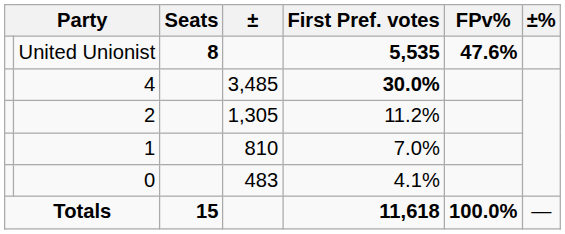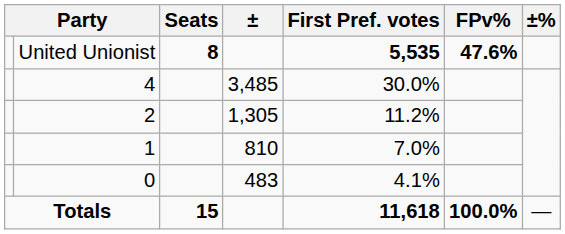(411, 84) bold -> (411, 84) normal
